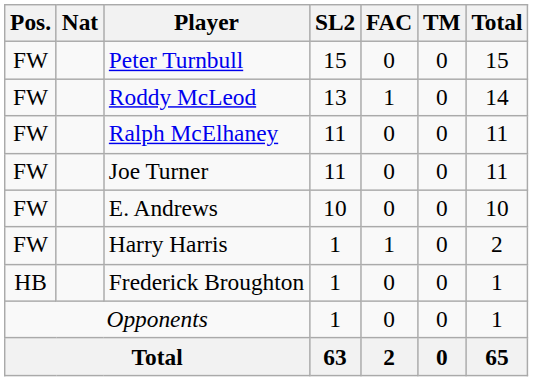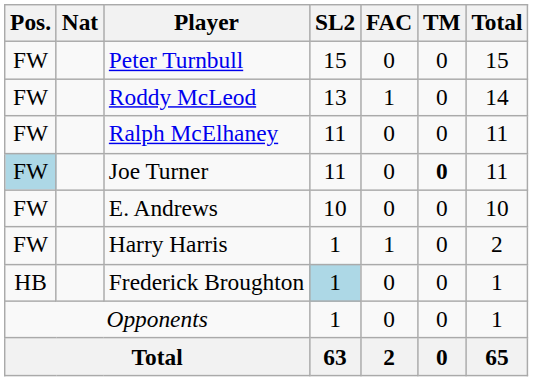(31, 171) no background -> (31, 171) lightblue background
(442, 171) normal -> (442, 171) bold
(335, 282) no background -> (335, 282) lightblue background
